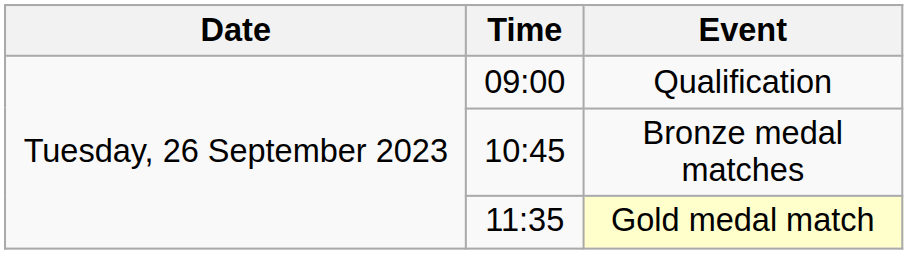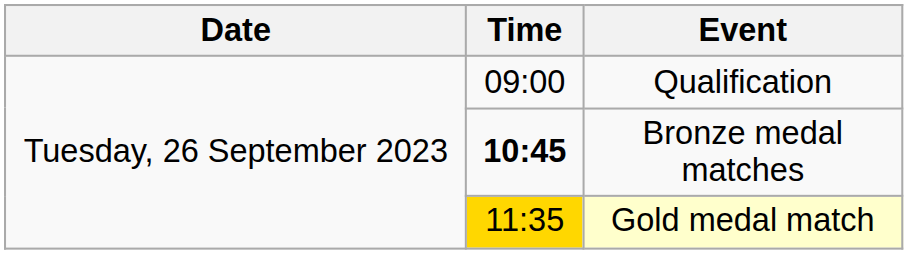(525, 151) normal -> (525, 151) bold
(525, 221) no background -> (525, 221) gold background
